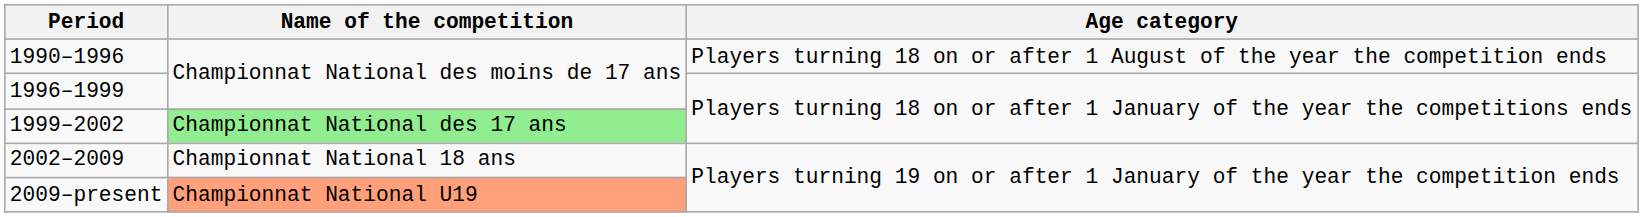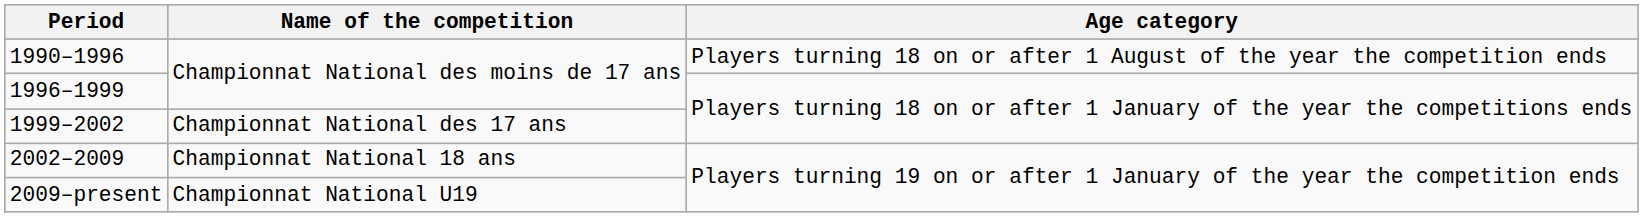(370, 126) lightgreen background -> (370, 126) no background
(325, 195) lightsalmon background -> (325, 195) no background
